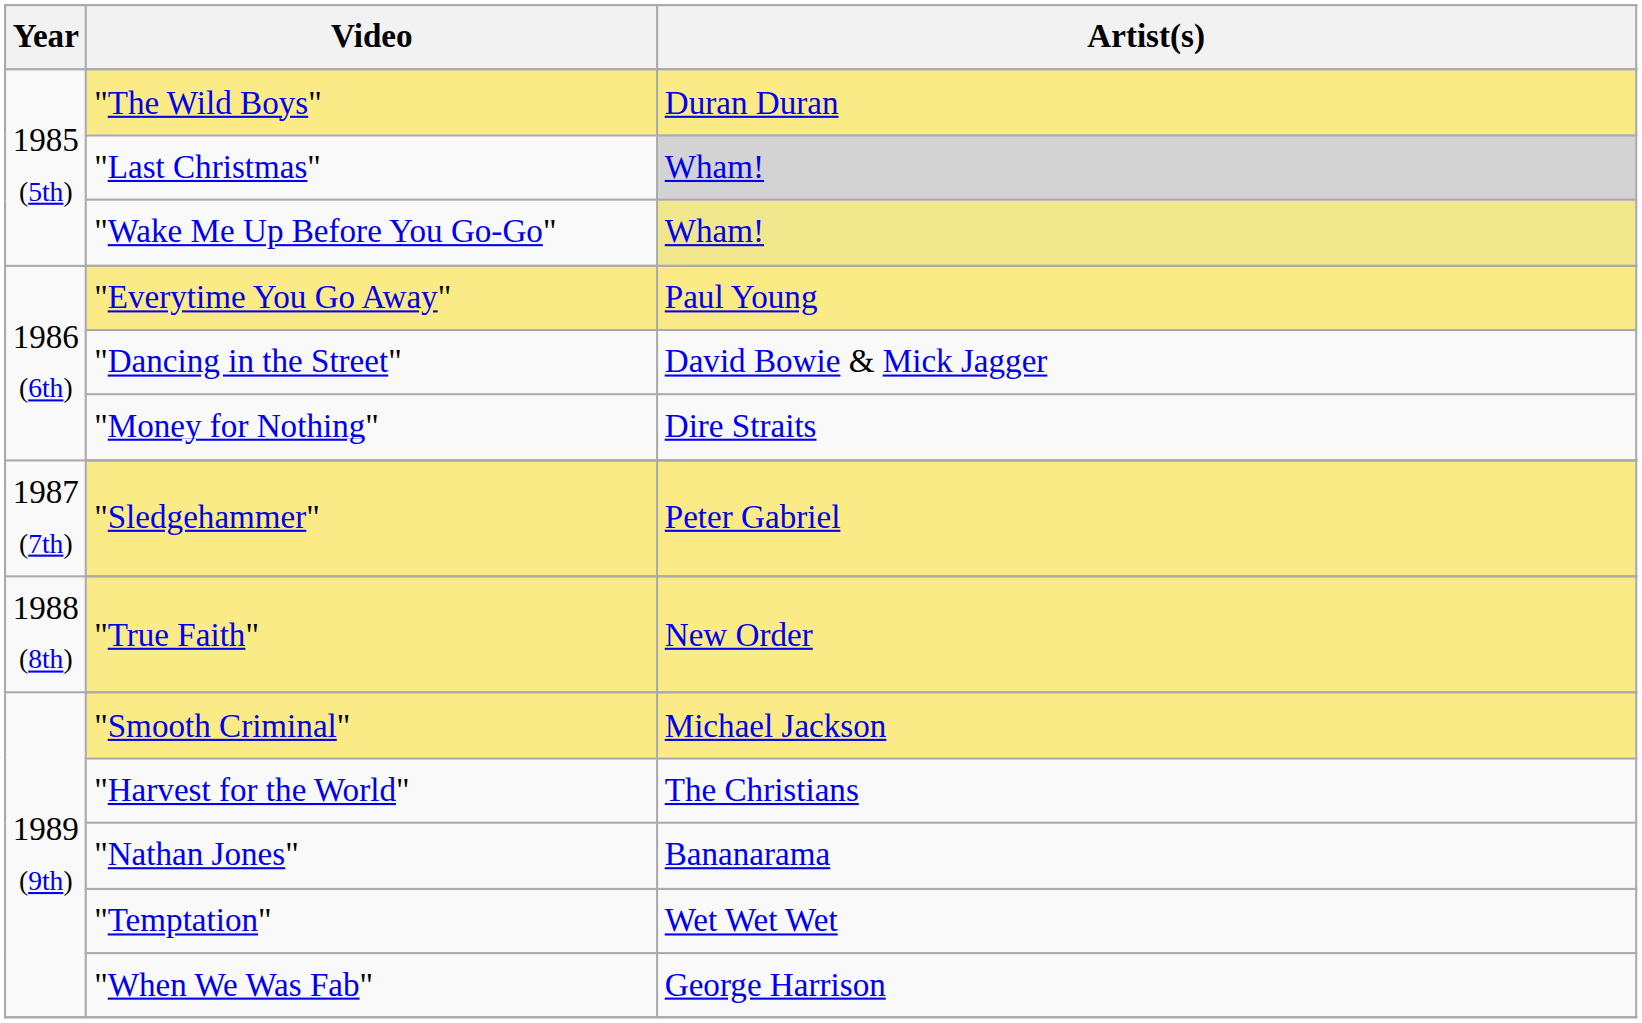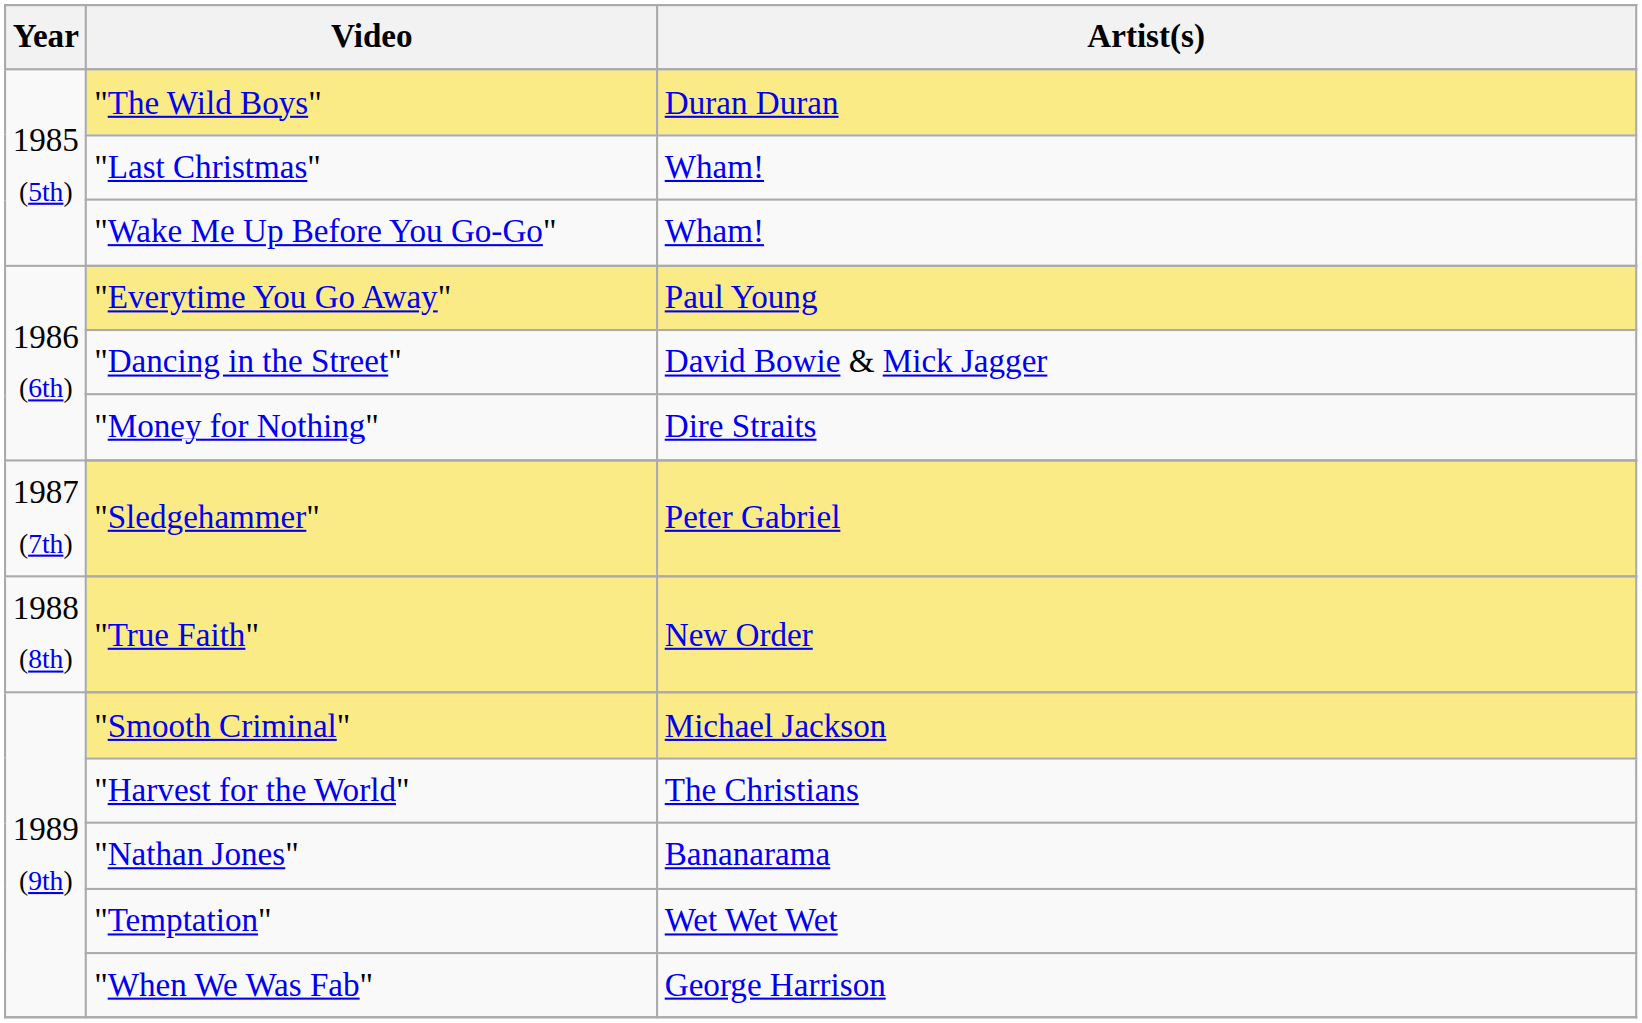(714, 166) lightgrey background -> (714, 166) no background
(714, 231) khaki background -> (714, 231) no background
